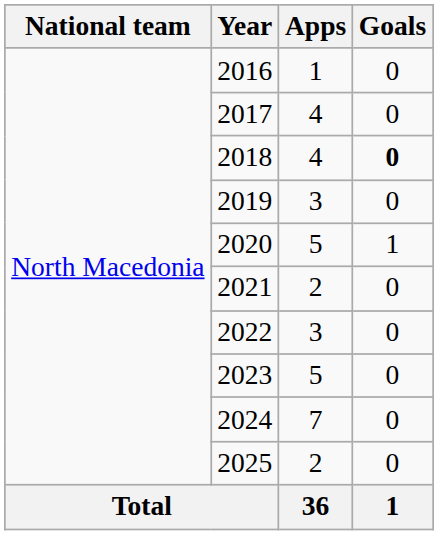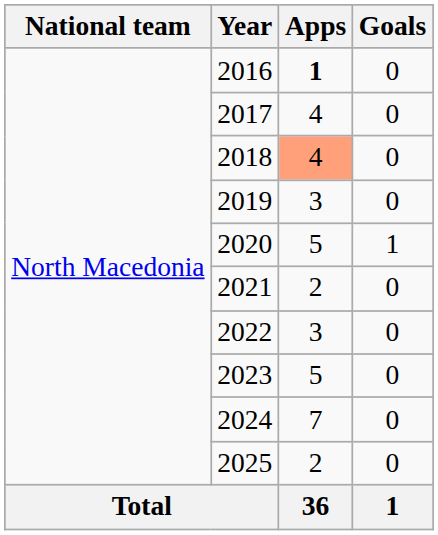(316, 69) normal -> (316, 69) bold
(316, 157) no background -> (316, 157) lightsalmon background
(392, 157) bold -> (392, 157) normal
